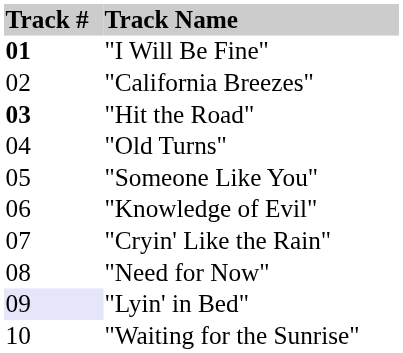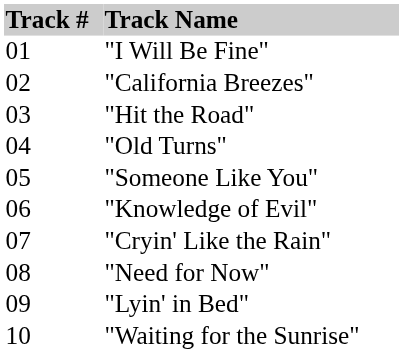(18, 51) bold -> (18, 51) normal
(18, 114) bold -> (18, 114) normal
(18, 303) lavender background -> (18, 303) no background
